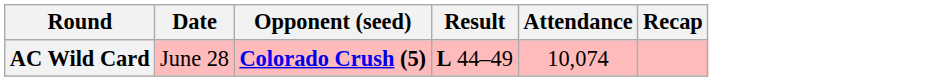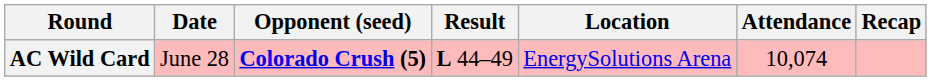+ column: (627, 22)
